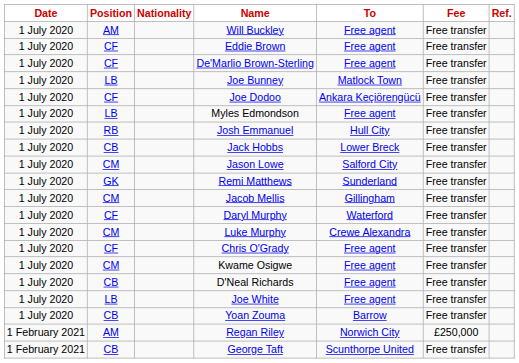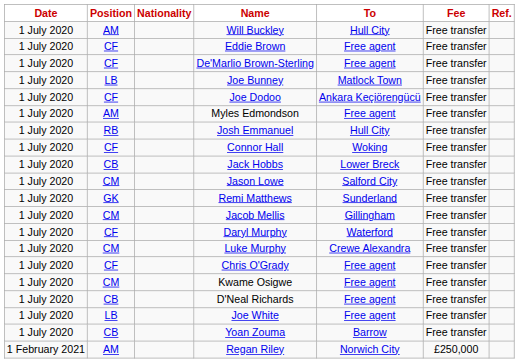(370, 30) Free agent -> (370, 30) Hull City
(111, 114) LB -> (111, 114) AM
+ row: (255, 148)
- row: (255, 350)
